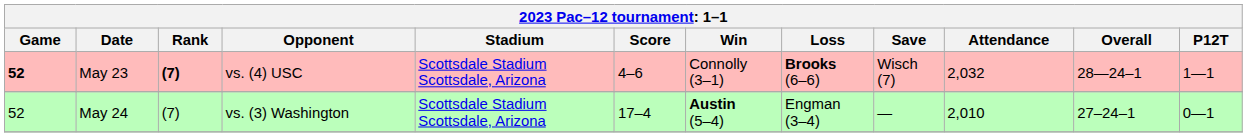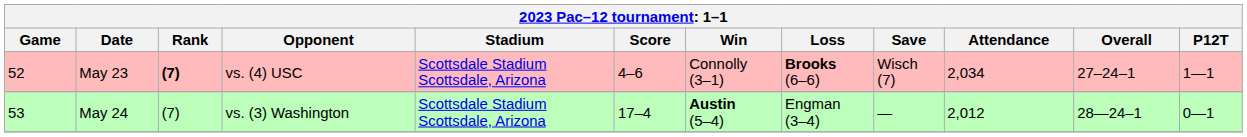(16, 72) bold -> (16, 72) normal
(966, 72) 2,032 -> (966, 72) 2,034
(1110, 72) 28—24–1 -> (1106, 72) 27–24–1
(16, 112) 52 -> (16, 112) 53
(966, 112) 2,010 -> (966, 112) 2,012
(1106, 112) 27–24–1 -> (1110, 112) 28—24–1
